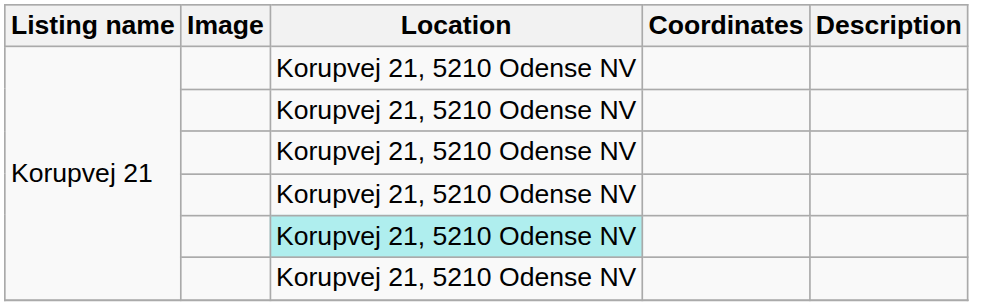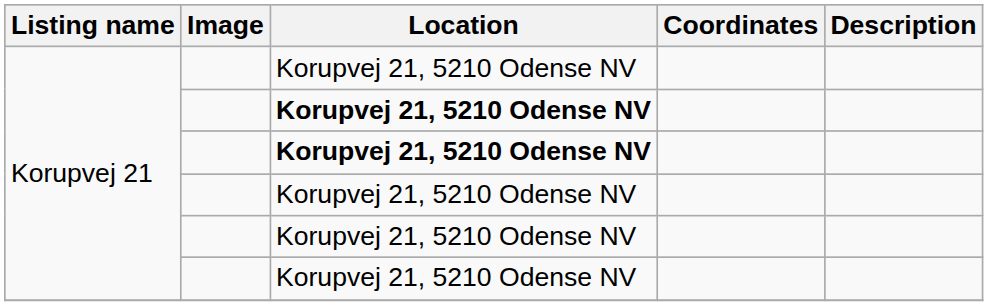(456, 109) normal -> (464, 109) bold
(456, 151) normal -> (464, 151) bold
(456, 236) paleturquoise background -> (456, 236) no background
